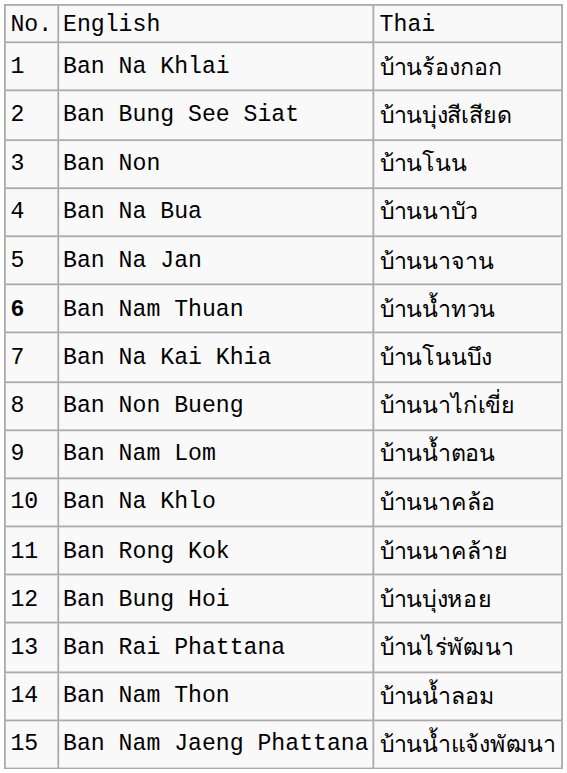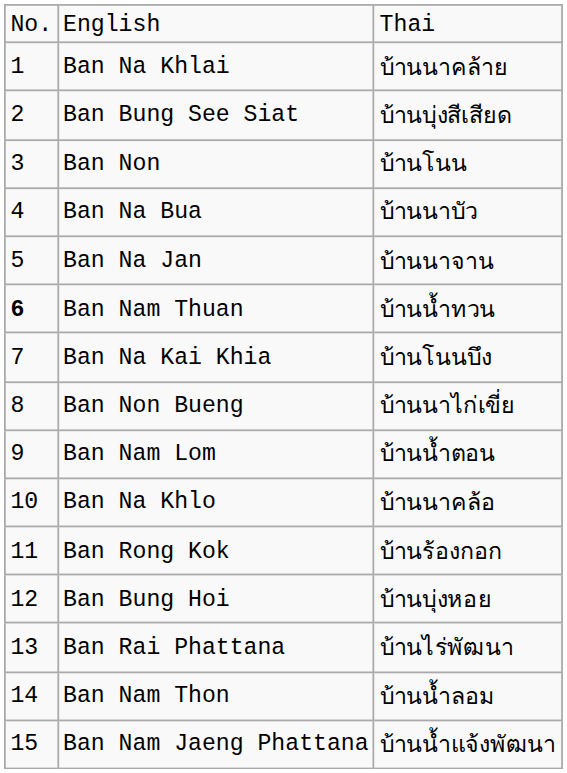(441, 69) บ้านร้องกอก -> (444, 69) บ้านนาคล้าย
(444, 553) บ้านนาคล้าย -> (441, 553) บ้านร้องกอก
